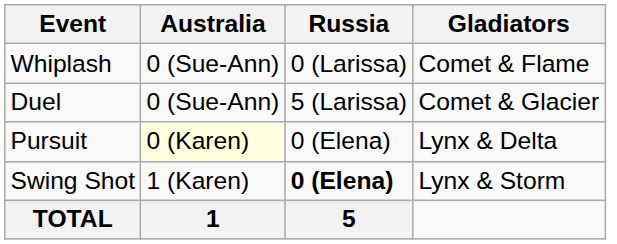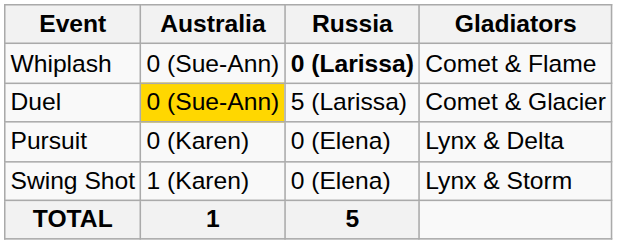(349, 63) normal -> (352, 63) bold
(213, 102) no background -> (213, 102) gold background
(198, 141) lightyellow background -> (198, 141) no background
(342, 180) bold -> (341, 180) normal
